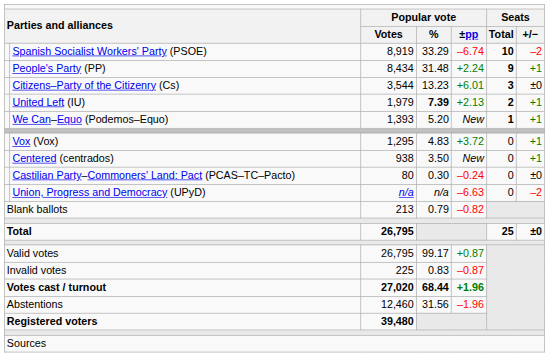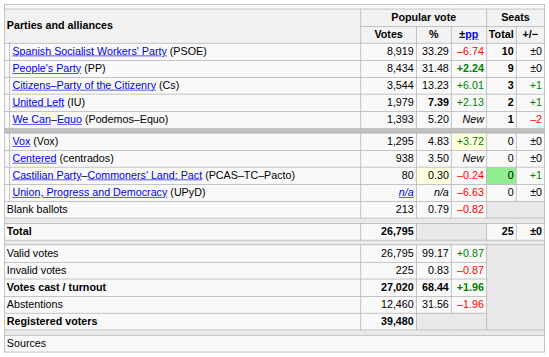(536, 51) –2 -> (536, 51) ±0
(470, 68) normal -> (470, 68) bold
(536, 68) +1 -> (536, 68) ±0
(536, 85) ±0 -> (536, 85) +1
(536, 119) +1 -> (536, 119) –2
(470, 141) no background -> (470, 141) lightyellow background
(536, 141) +1 -> (536, 141) ±0
(536, 158) +1 -> (536, 158) ±0
(438, 175) no background -> (438, 175) lightyellow background
(511, 175) no background -> (511, 175) lightgreen background
(536, 175) ±0 -> (536, 175) +1
(536, 192) –2 -> (536, 192) ±0
